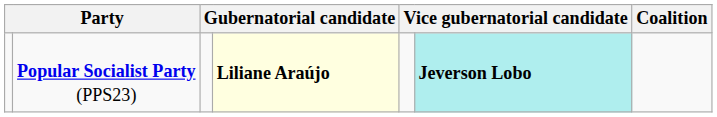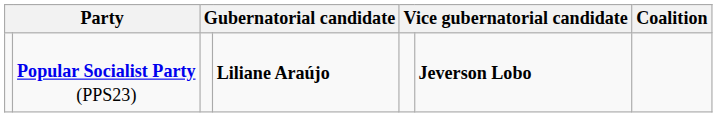(273, 72) lightyellow background -> (273, 72) no background
(475, 72) paleturquoise background -> (475, 72) no background
